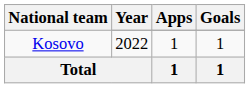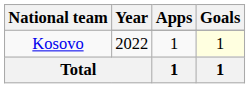(220, 43) no background -> (220, 43) lightyellow background
